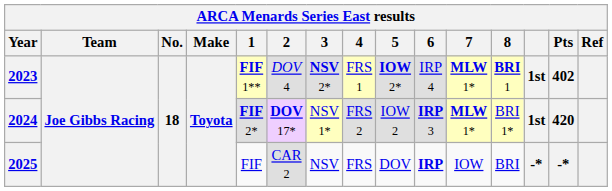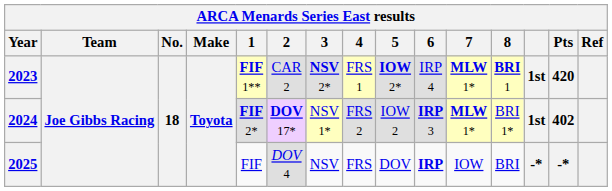(287, 76) DOV 4 -> (287, 76) CAR 2
(563, 77) 402 -> (563, 77) 420
(563, 120) 420 -> (563, 120) 402
(287, 163) CAR 2 -> (287, 163) DOV 4
